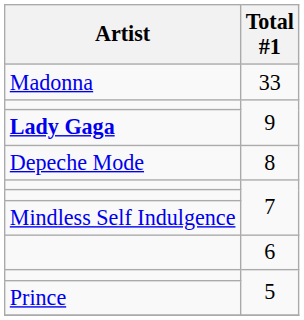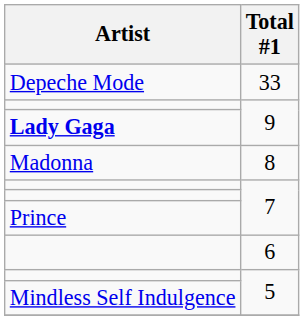(51, 81) Madonna -> (77, 81) Depeche Mode
(77, 162) Depeche Mode -> (51, 162) Madonna
(123, 217) Mindless Self Indulgence -> (38, 217) Prince
(38, 297) Prince -> (123, 297) Mindless Self Indulgence
